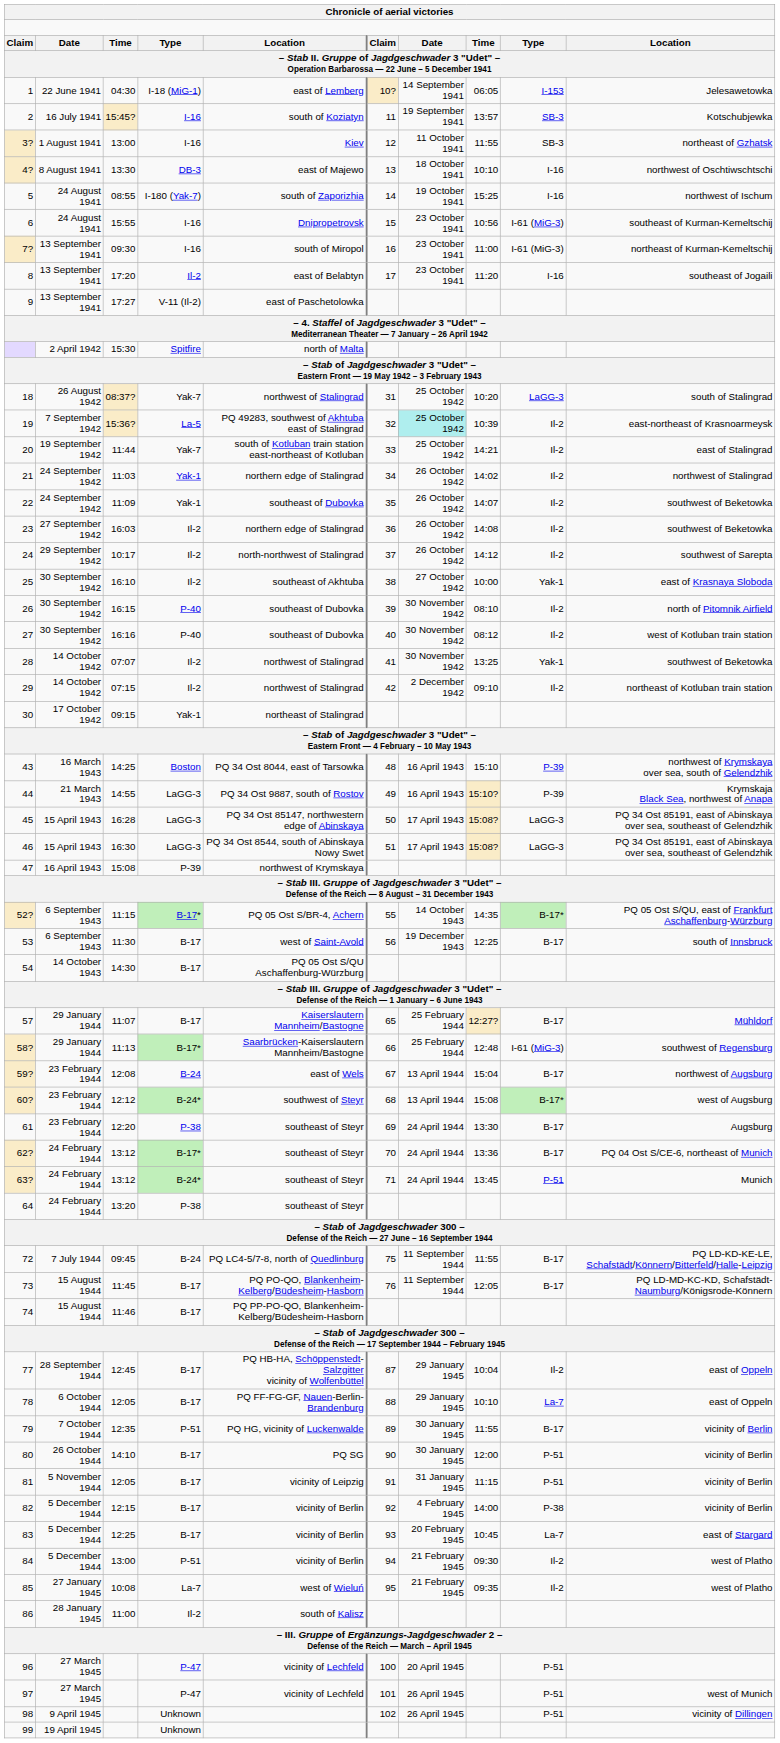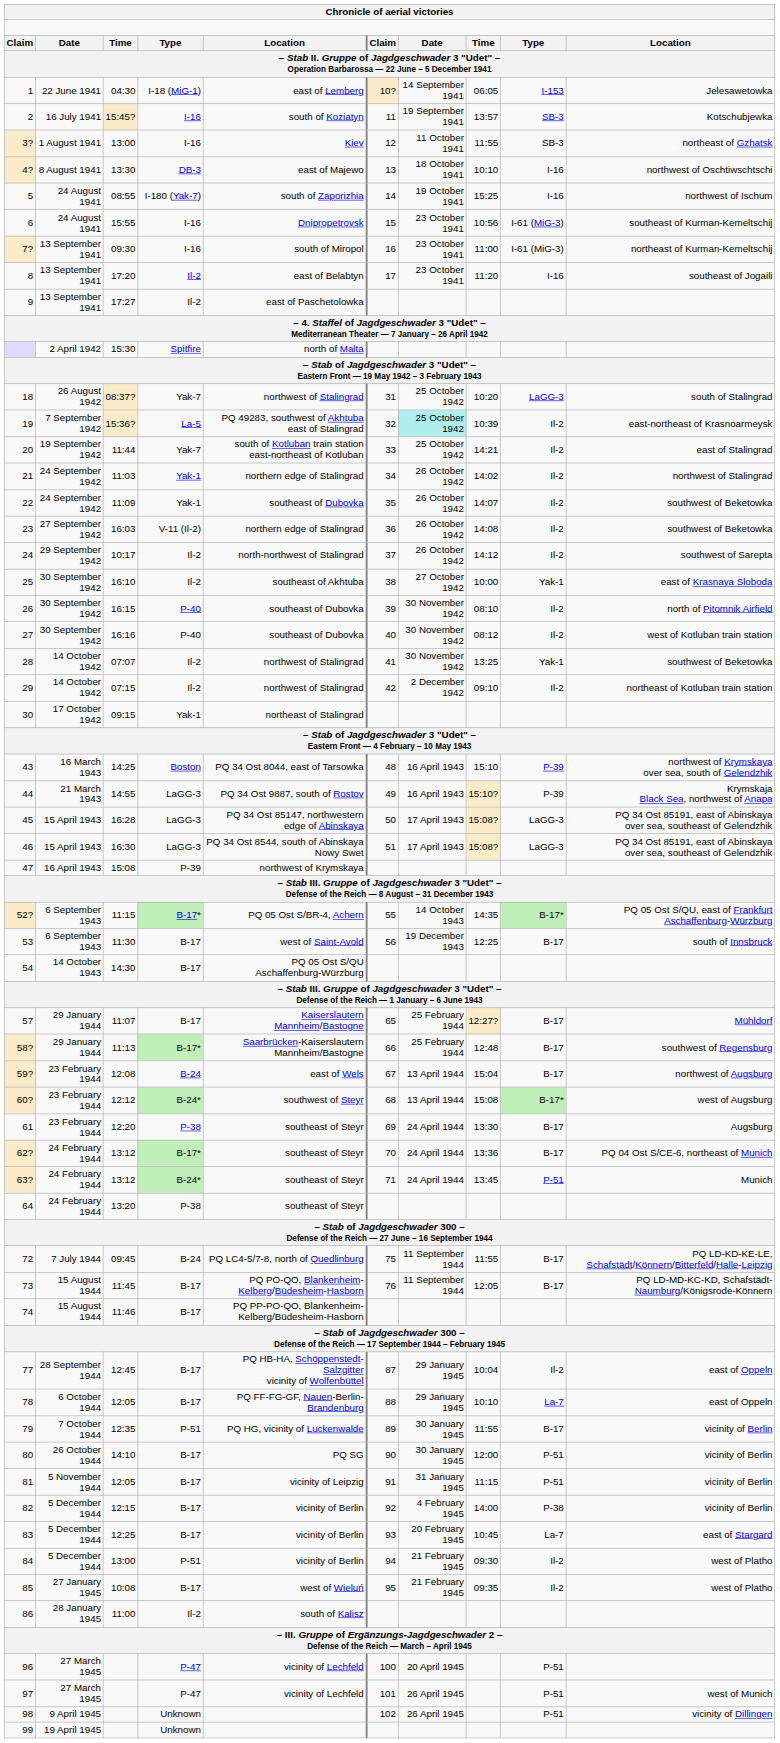(180, 302) V-11 (Il-2) -> (194, 302) Il-2
(194, 529) Il-2 -> (180, 529) V-11 (Il-2)
(537, 1047) I-61 (MiG-3) -> (553, 1047) B-17
(191, 1587) La-7 -> (191, 1587) B-17
